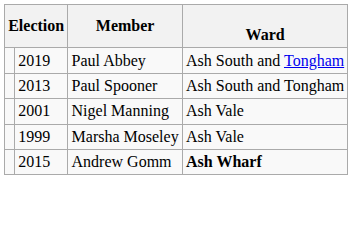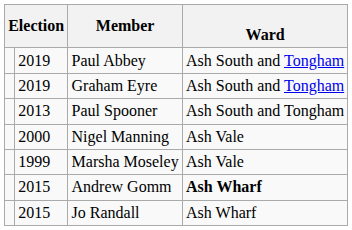+ row: (114, 85)
(34, 111) 2001 -> (34, 136) 2000
+ row: (106, 212)
